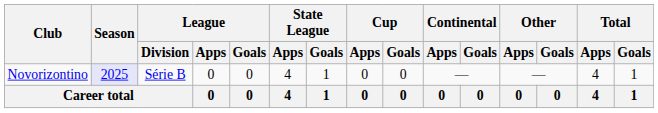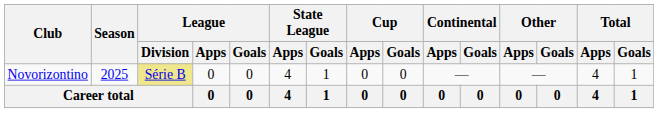(114, 74) lavender background -> (114, 74) no background
(165, 74) no background -> (165, 74) khaki background
